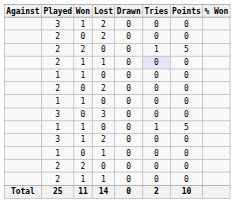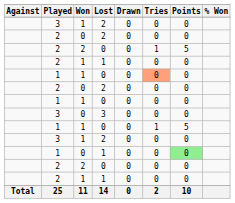(156, 62) lavender background -> (156, 62) no background
(156, 75) no background -> (156, 75) lightsalmon background
(186, 153) no background -> (186, 153) lightgreen background
